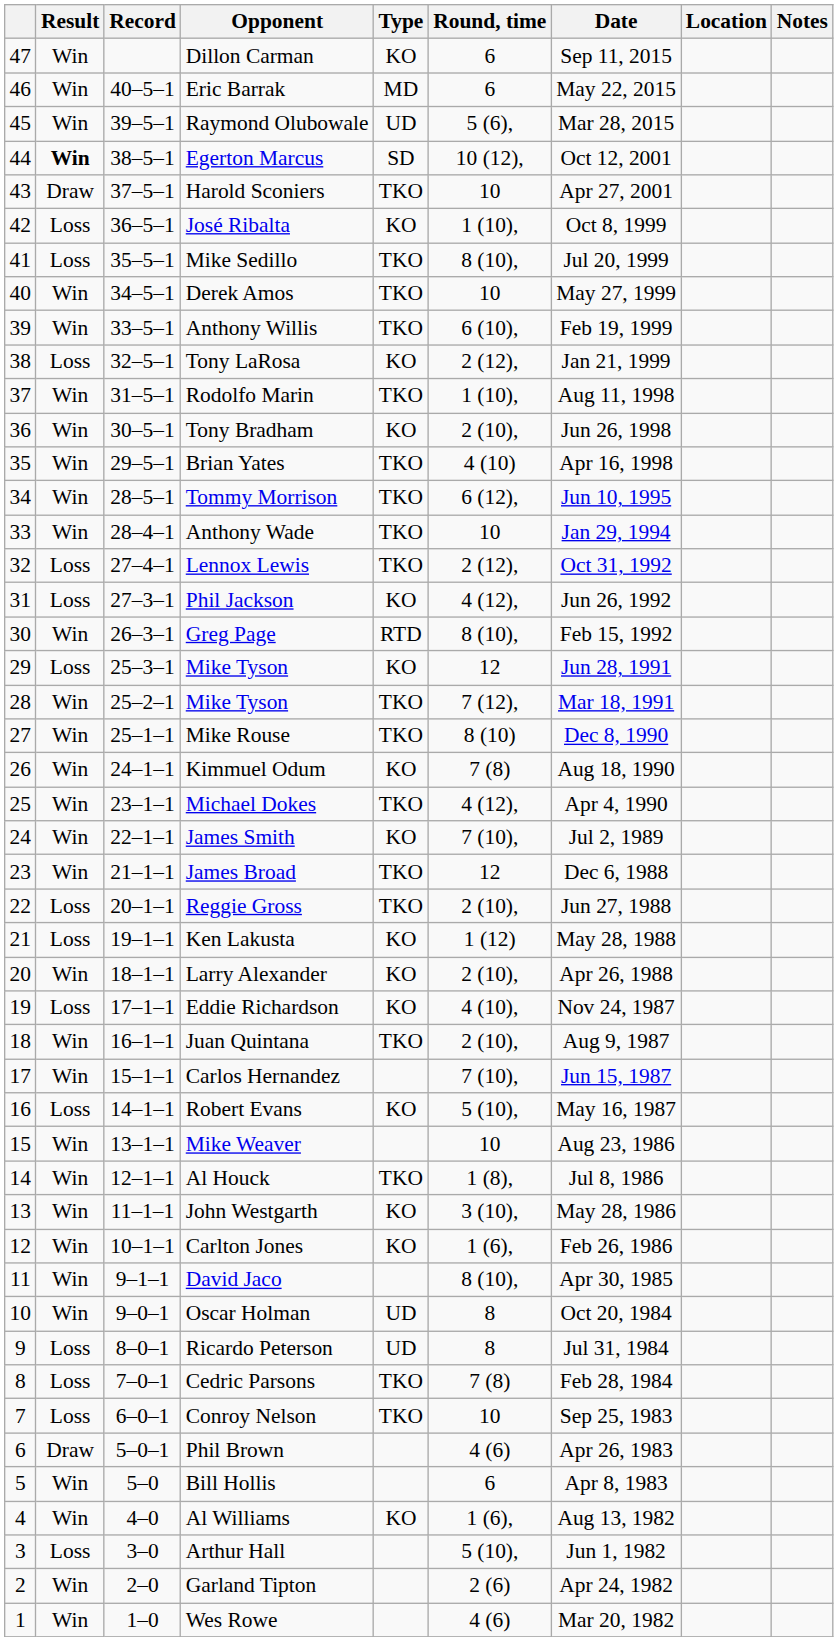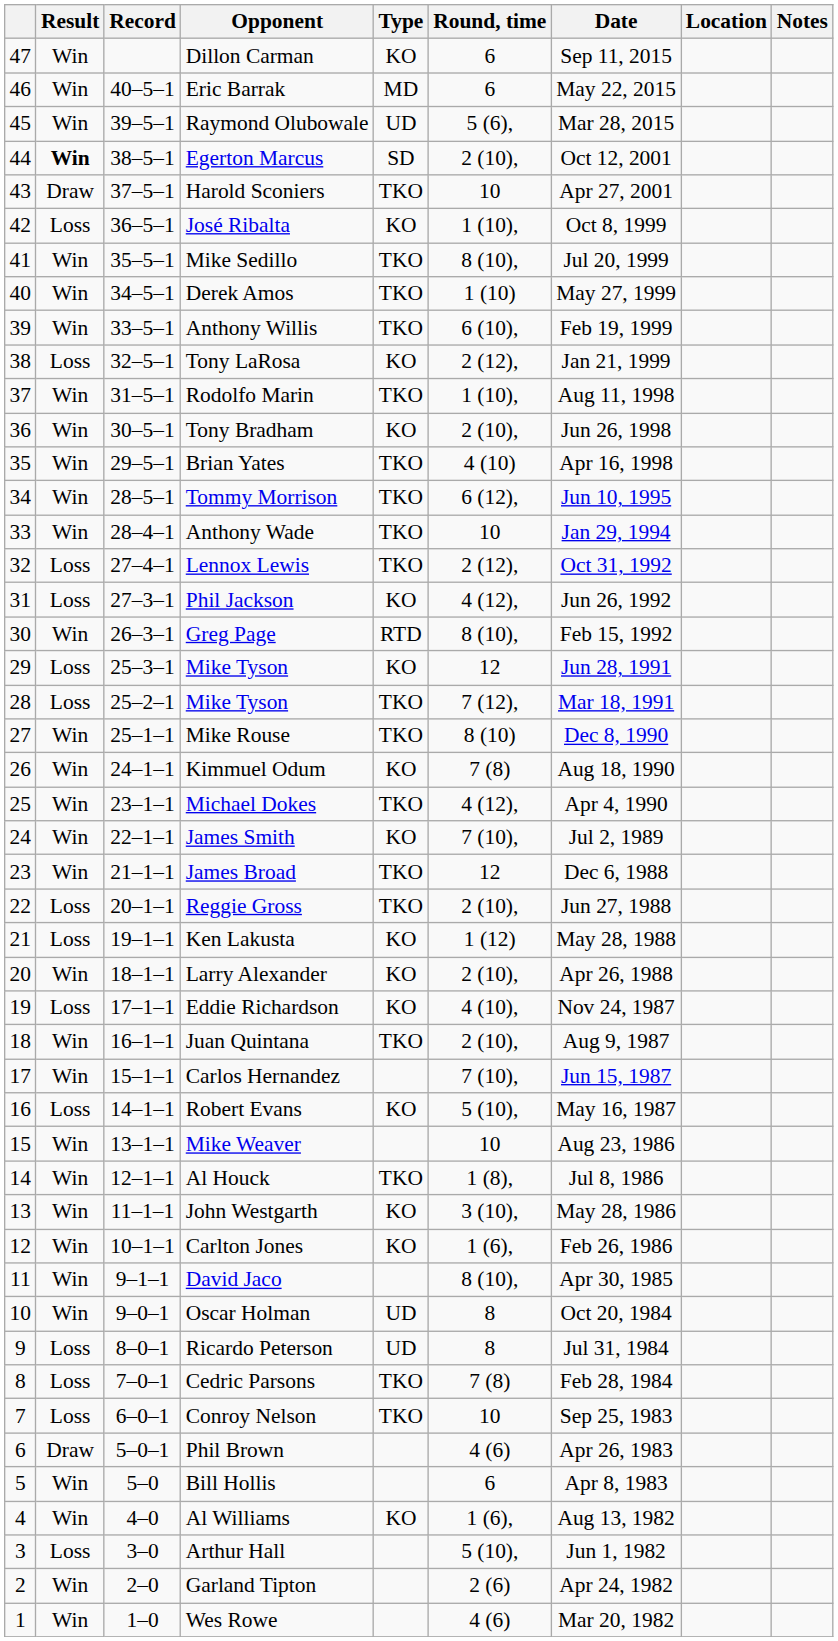(490, 157) 10 (12), -> (490, 157) 2 (10),
(70, 259) Loss -> (70, 259) Win
(490, 293) 10 -> (490, 293) 1 (10)
(70, 701) Win -> (70, 701) Loss
